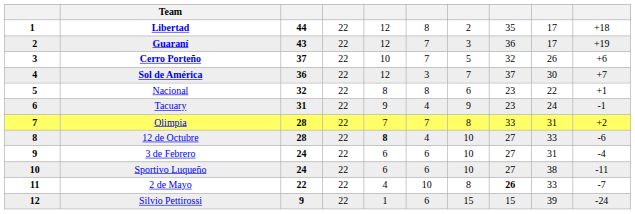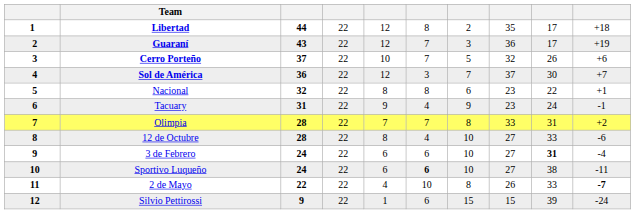(385, 138) bold -> (385, 138) normal
(552, 153) normal -> (552, 153) bold
(427, 169) normal -> (427, 169) bold
(510, 185) bold -> (510, 185) normal
(602, 185) normal -> (602, 185) bold
